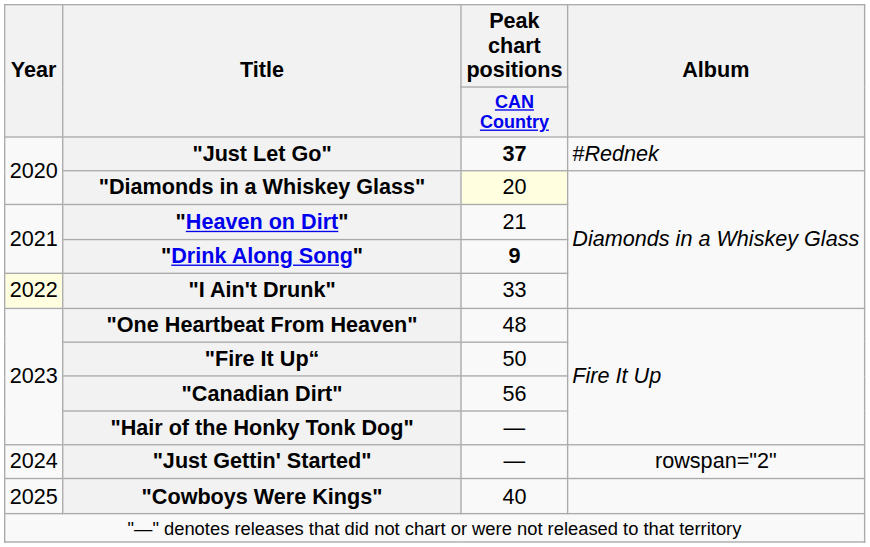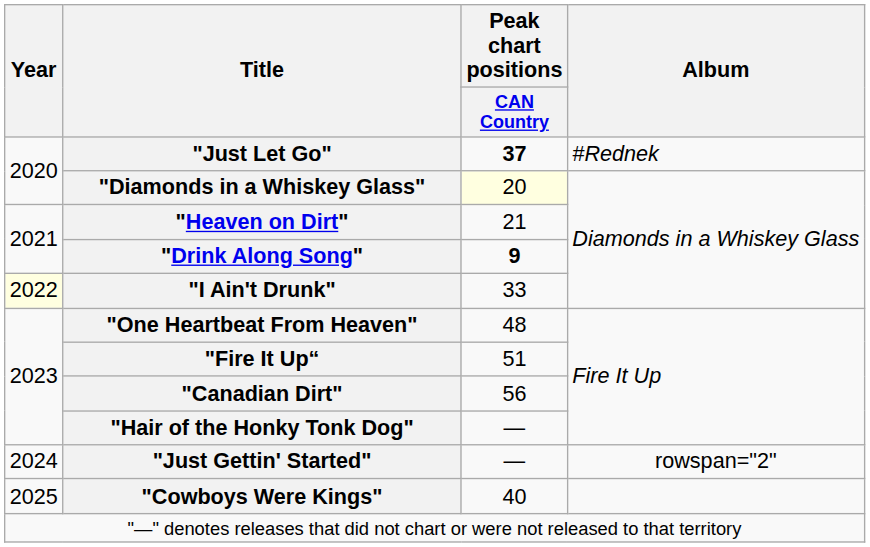(514, 359) 50 -> (514, 359) 51
